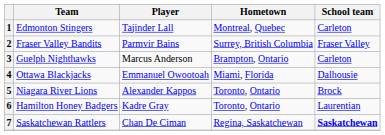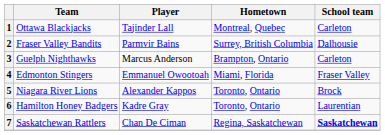(54, 28) Edmonton Stingers -> (53, 28) Ottawa Blackjacks
(344, 43) Fraser Valley -> (338, 43) Dalhousie
(53, 75) Ottawa Blackjacks -> (54, 75) Edmonton Stingers
(338, 75) Dalhousie -> (344, 75) Fraser Valley
